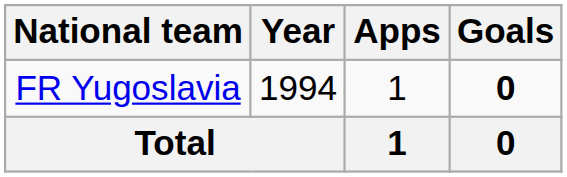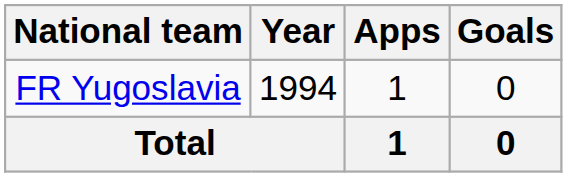(506, 87) bold -> (506, 87) normal
